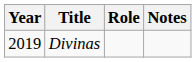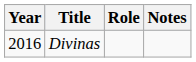(25, 43) 2019 -> (25, 43) 2016
